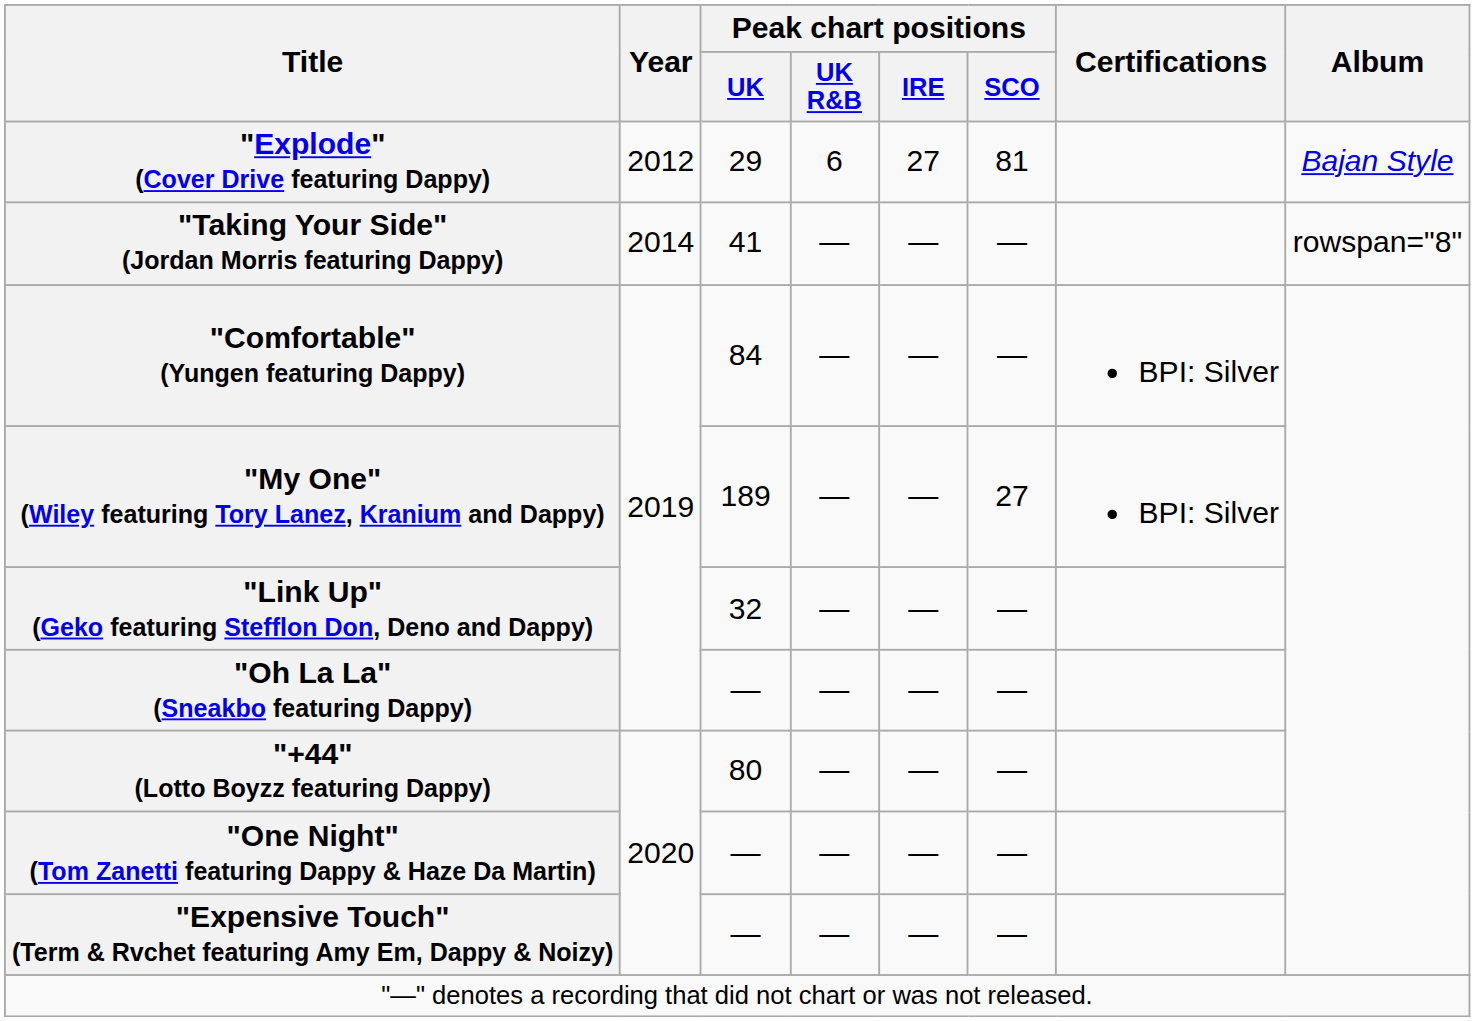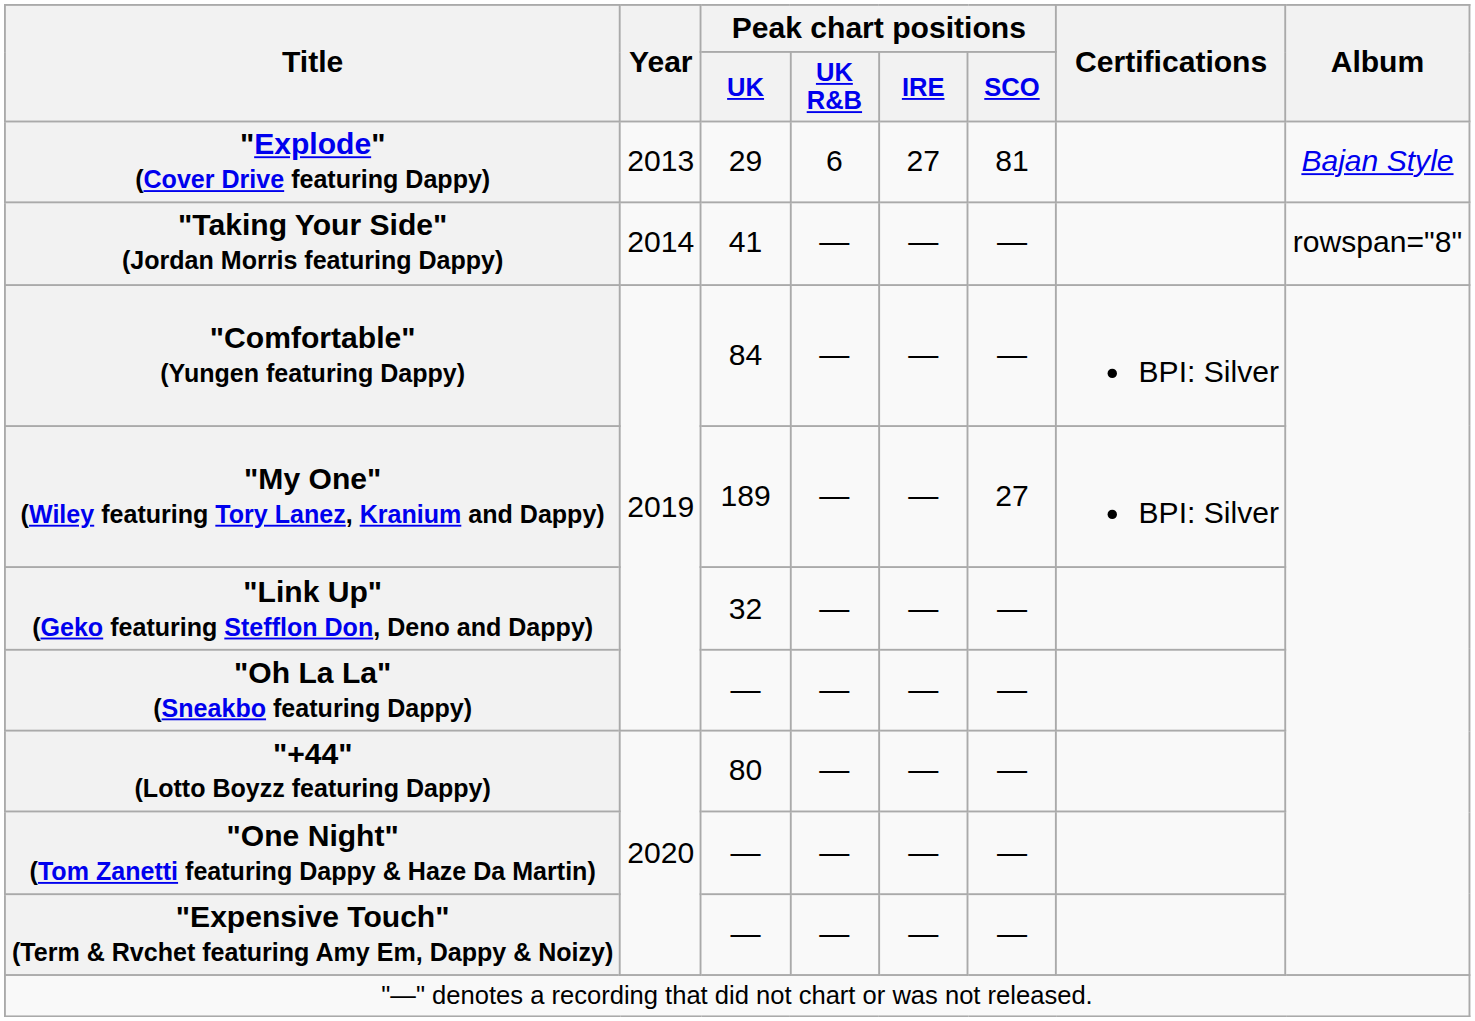(661, 161) 2012 -> (661, 161) 2013
